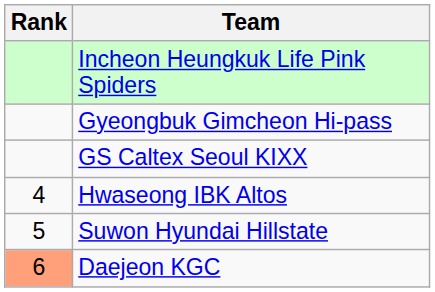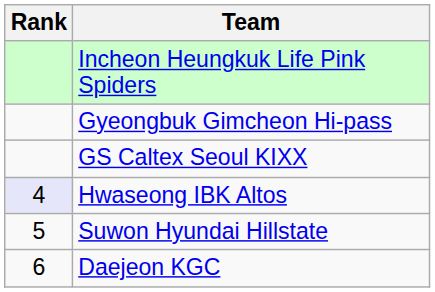(39, 194) no background -> (39, 194) lavender background
(39, 267) lightsalmon background -> (39, 267) no background
